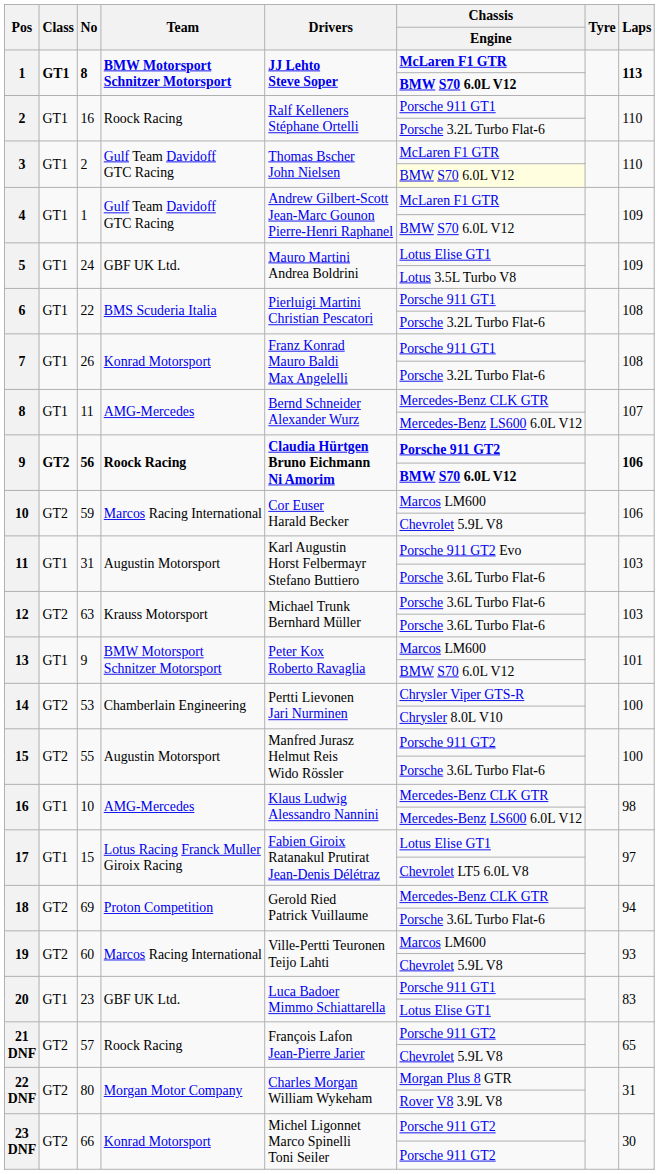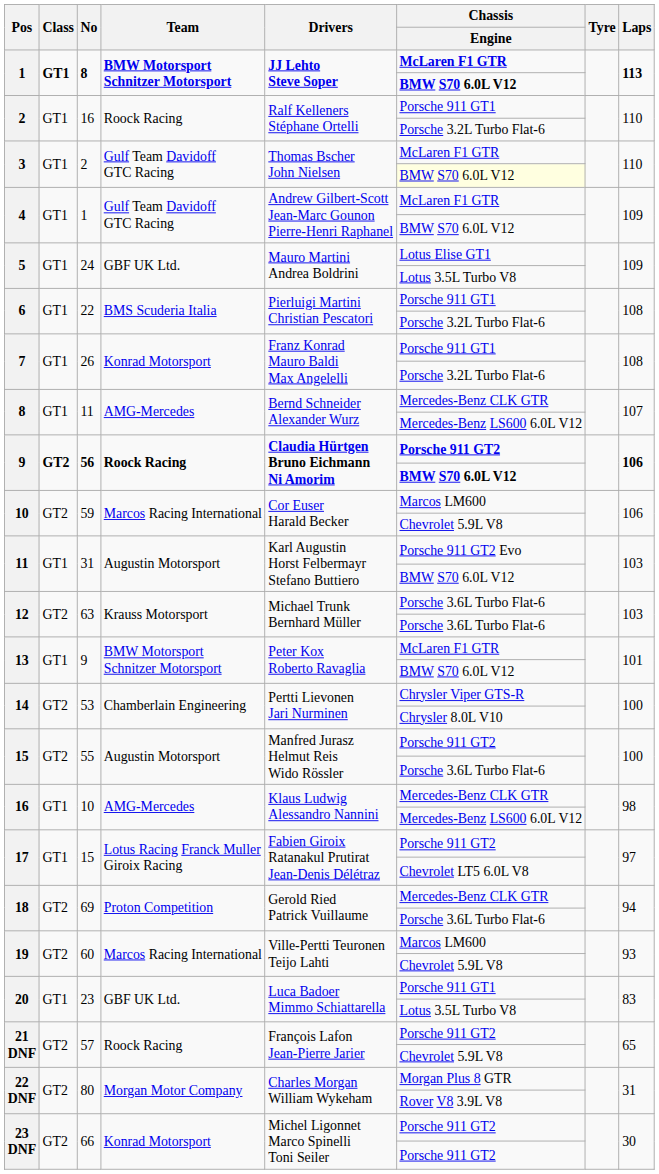(472, 577) Porsche 3.6L Turbo Flat-6 -> (457, 577) BMW S70 6.0L V12
(443, 648) Marcos LM600 -> (449, 648) McLaren F1 GTR
(445, 843) Lotus Elise GT1 -> (448, 843) Porsche 911 GT2
(445, 1010) Lotus Elise GT1 -> (458, 1010) Lotus 3.5L Turbo V8
